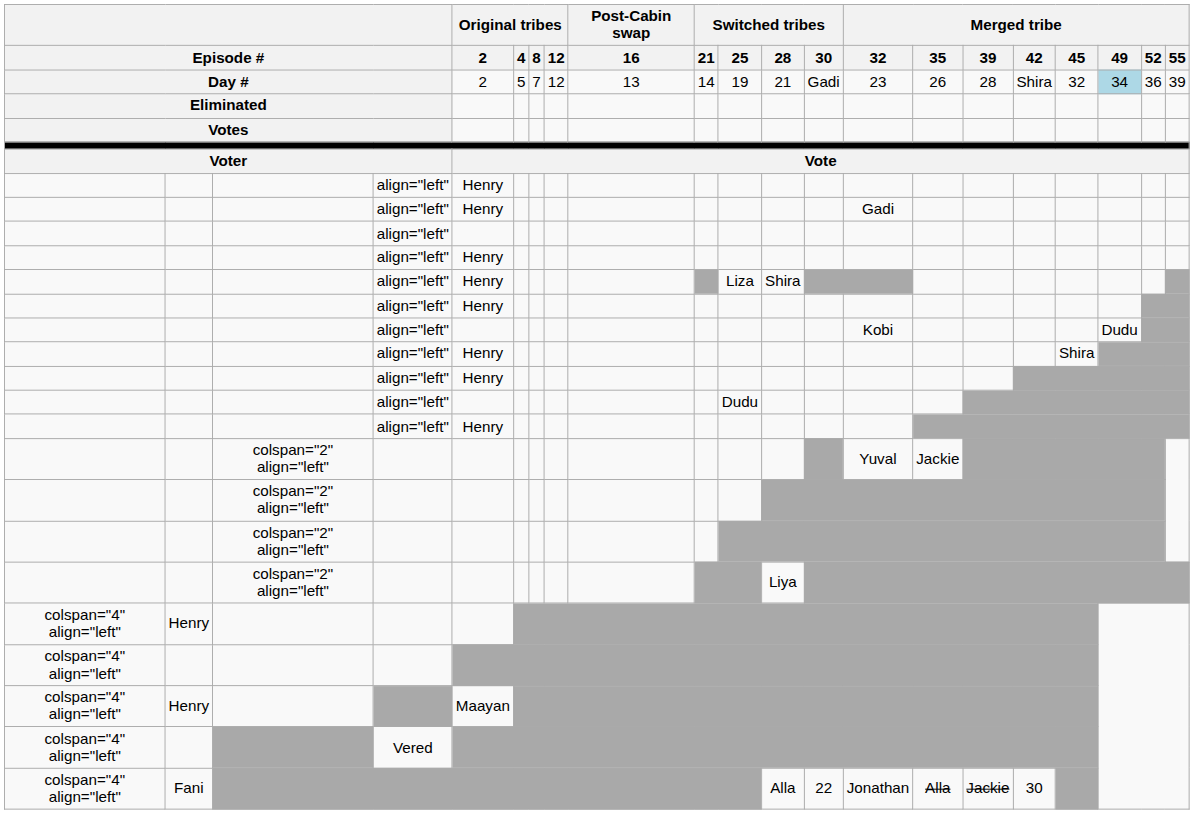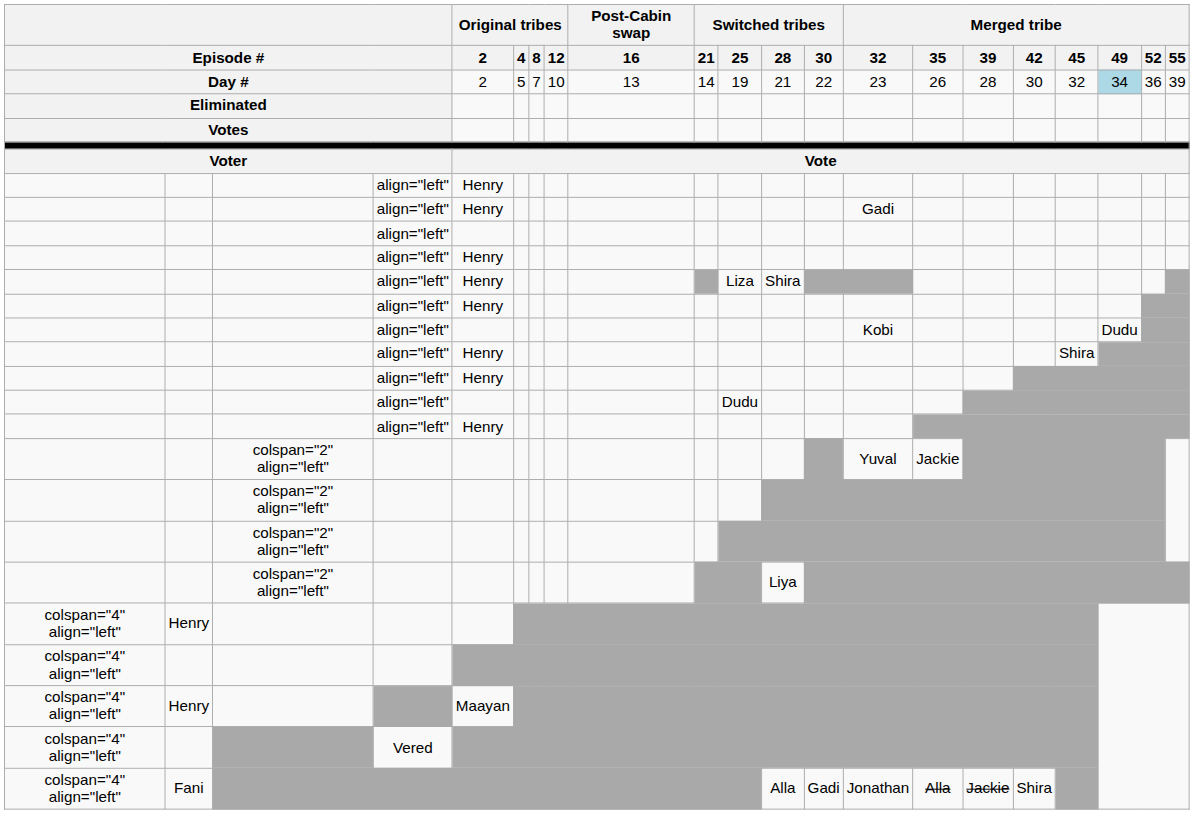(556, 81) 12 -> (556, 81) 10
(824, 81) Gadi -> (824, 81) 22
(1034, 81) Shira -> (1034, 81) 30
(824, 788) 22 -> (824, 788) Gadi
(1034, 788) 30 -> (1034, 788) Shira
